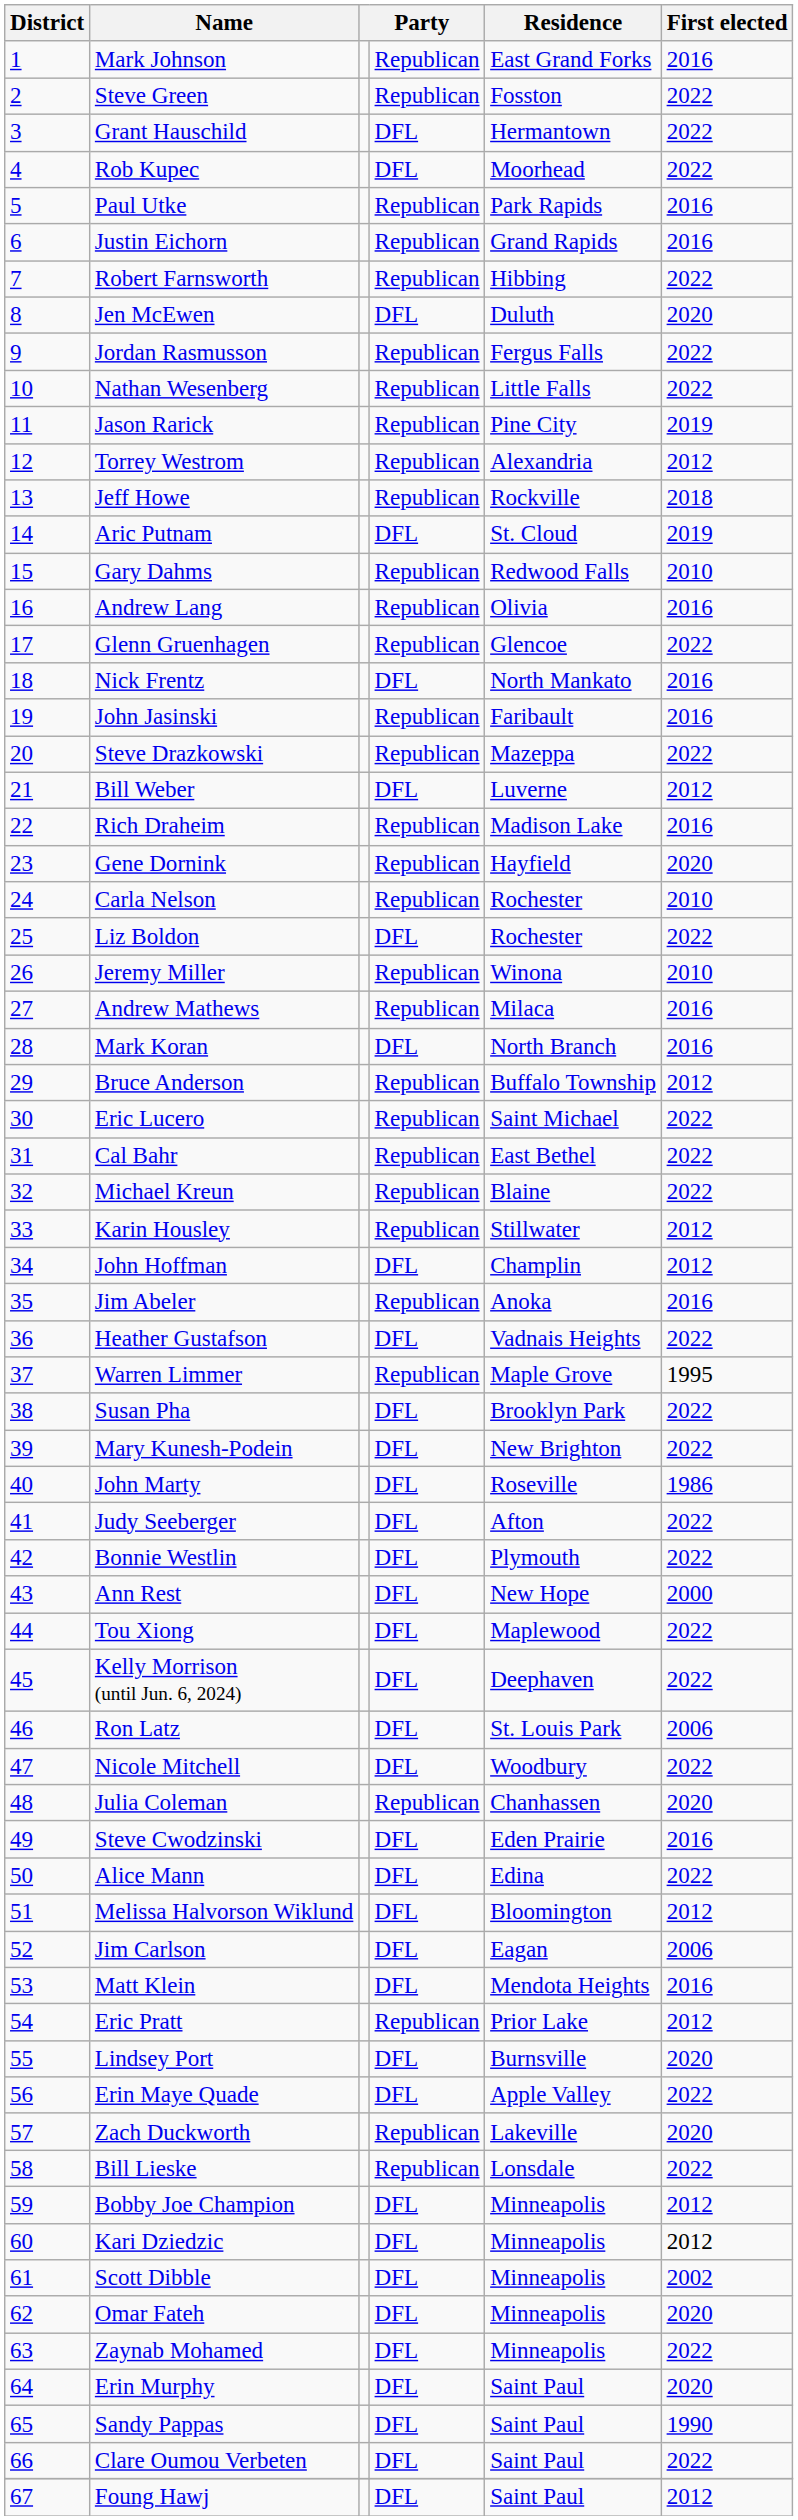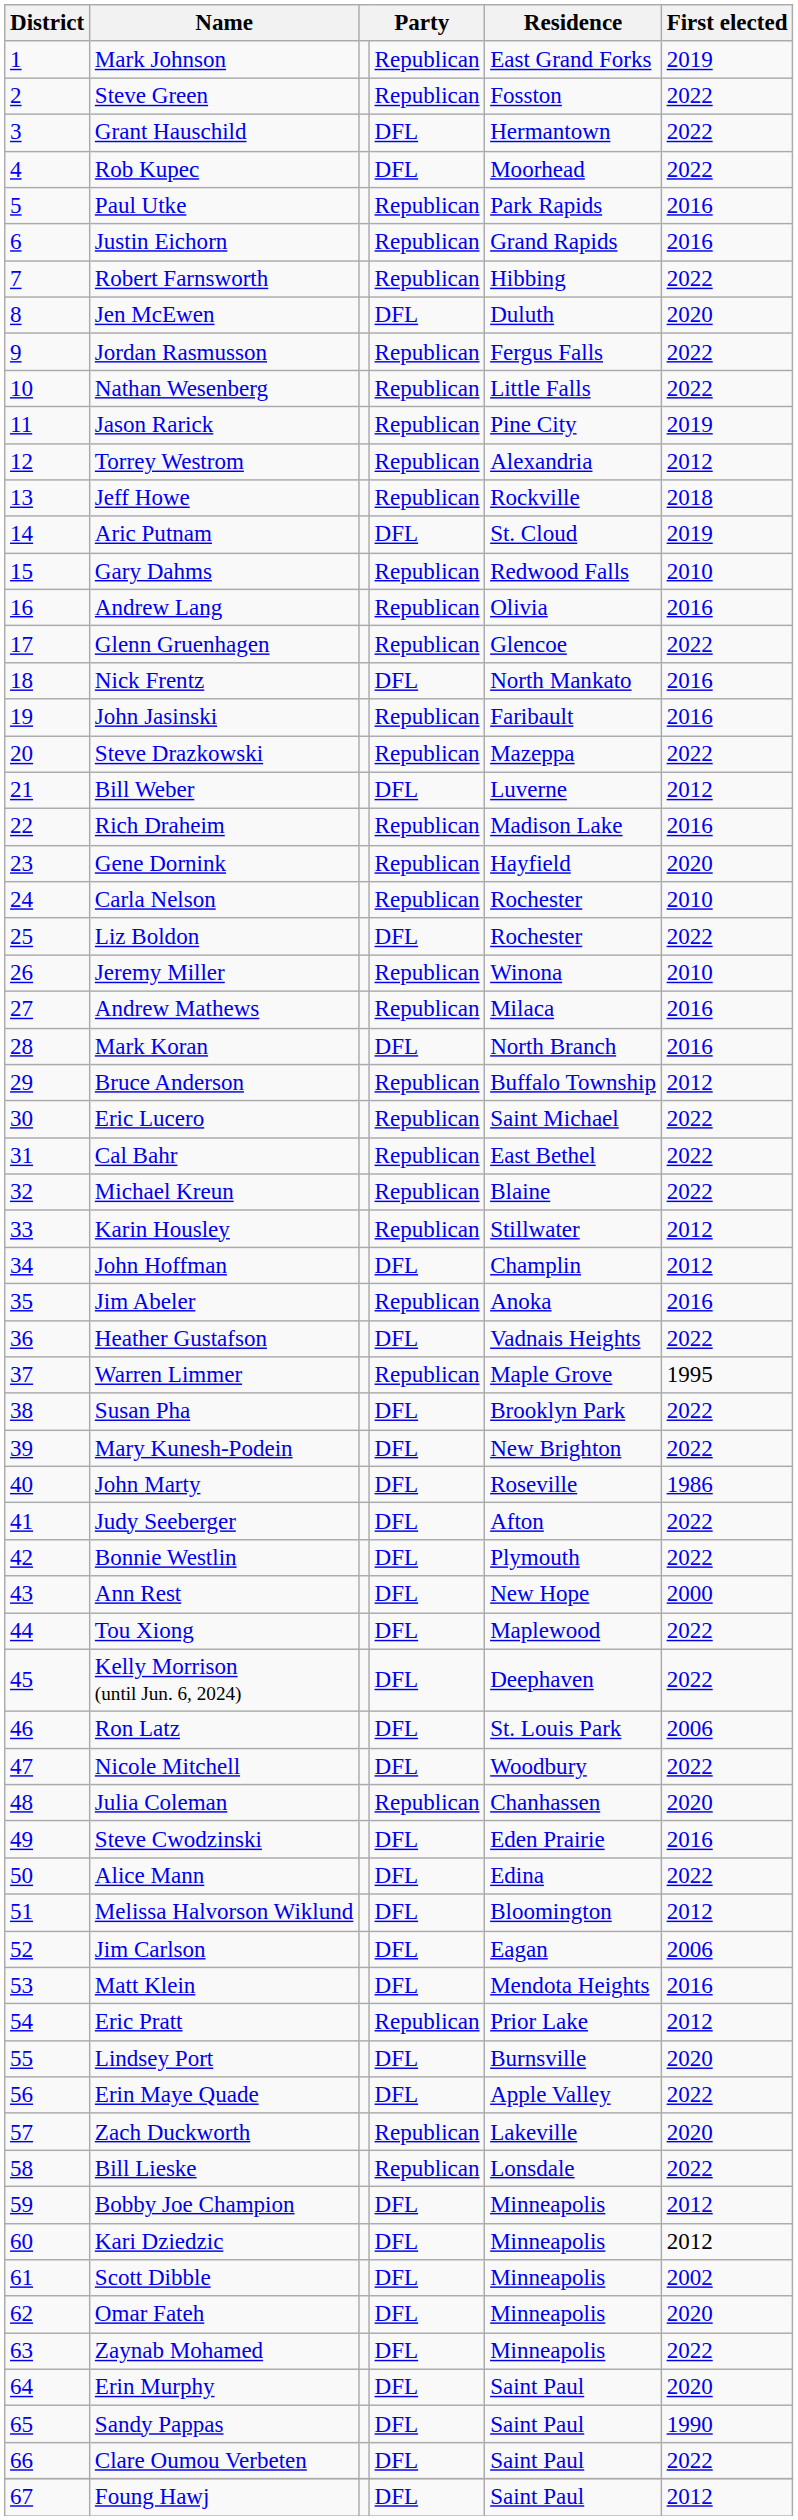(690, 59) 2016 -> (690, 59) 2019
